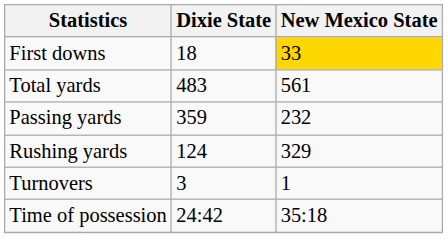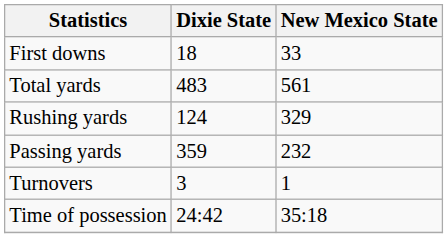(291, 53) gold background -> (291, 53) no background
rows swapped: (68, 150) <-> (65, 118)
